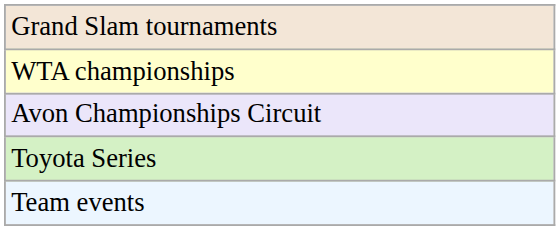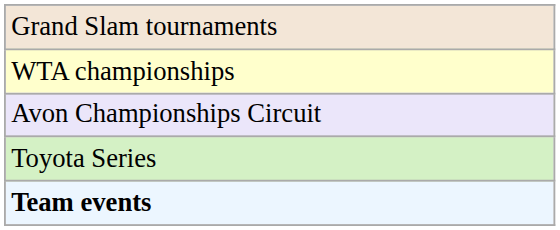(78, 202) normal -> (81, 202) bold
